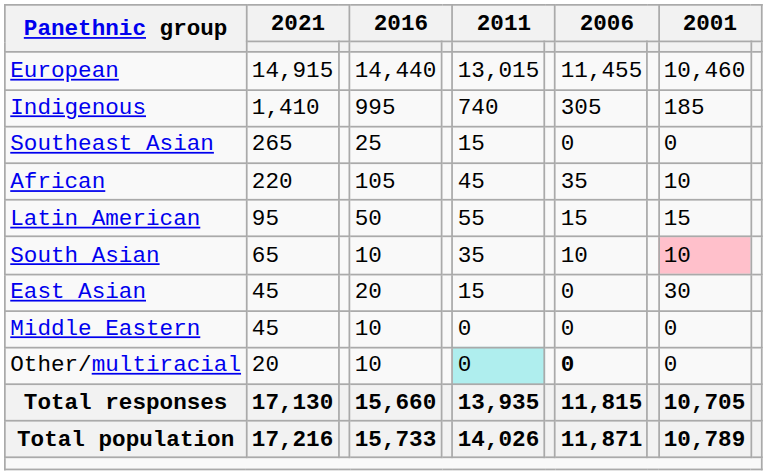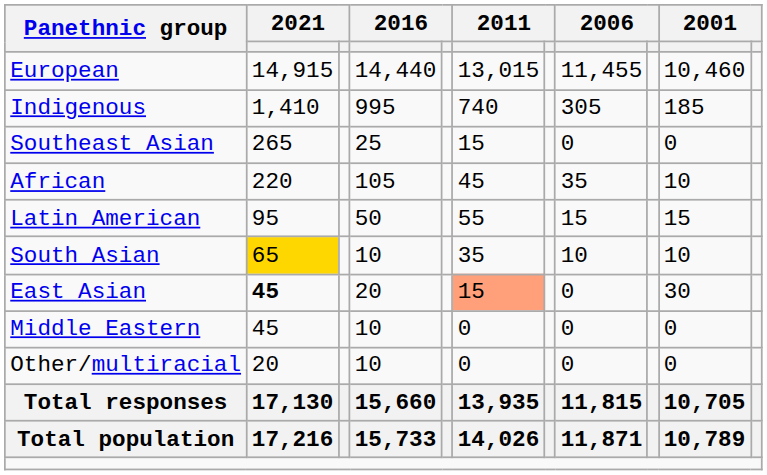(265, 255) no background -> (265, 255) gold background
(677, 255) pink background -> (677, 255) no background
(265, 292) normal -> (265, 292) bold
(471, 292) no background -> (471, 292) lightsalmon background
(465, 366) paleturquoise background -> (465, 366) no background
(568, 366) bold -> (568, 366) normal
